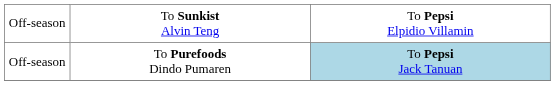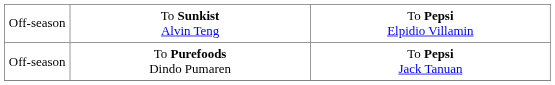(430, 61) lightblue background -> (430, 61) no background
